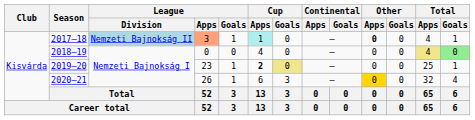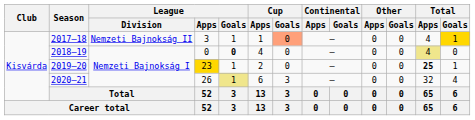(142, 39) lightblue background -> (142, 39) no background
(207, 39) lightsalmon background -> (207, 39) no background
(260, 39) paleturquoise background -> (260, 39) no background
(287, 39) no background -> (287, 39) lightsalmon background
(374, 39) bold -> (374, 39) normal
(455, 39) no background -> (455, 39) gold background
(234, 53) normal -> (234, 53) bold
(455, 53) lightgreen background -> (455, 53) no background
(207, 66) no background -> (207, 66) gold background
(260, 66) bold -> (260, 66) normal
(287, 66) khaki background -> (287, 66) no background
(428, 66) normal -> (428, 66) bold
(234, 80) no background -> (234, 80) khaki background
(374, 80) gold background -> (374, 80) no background
